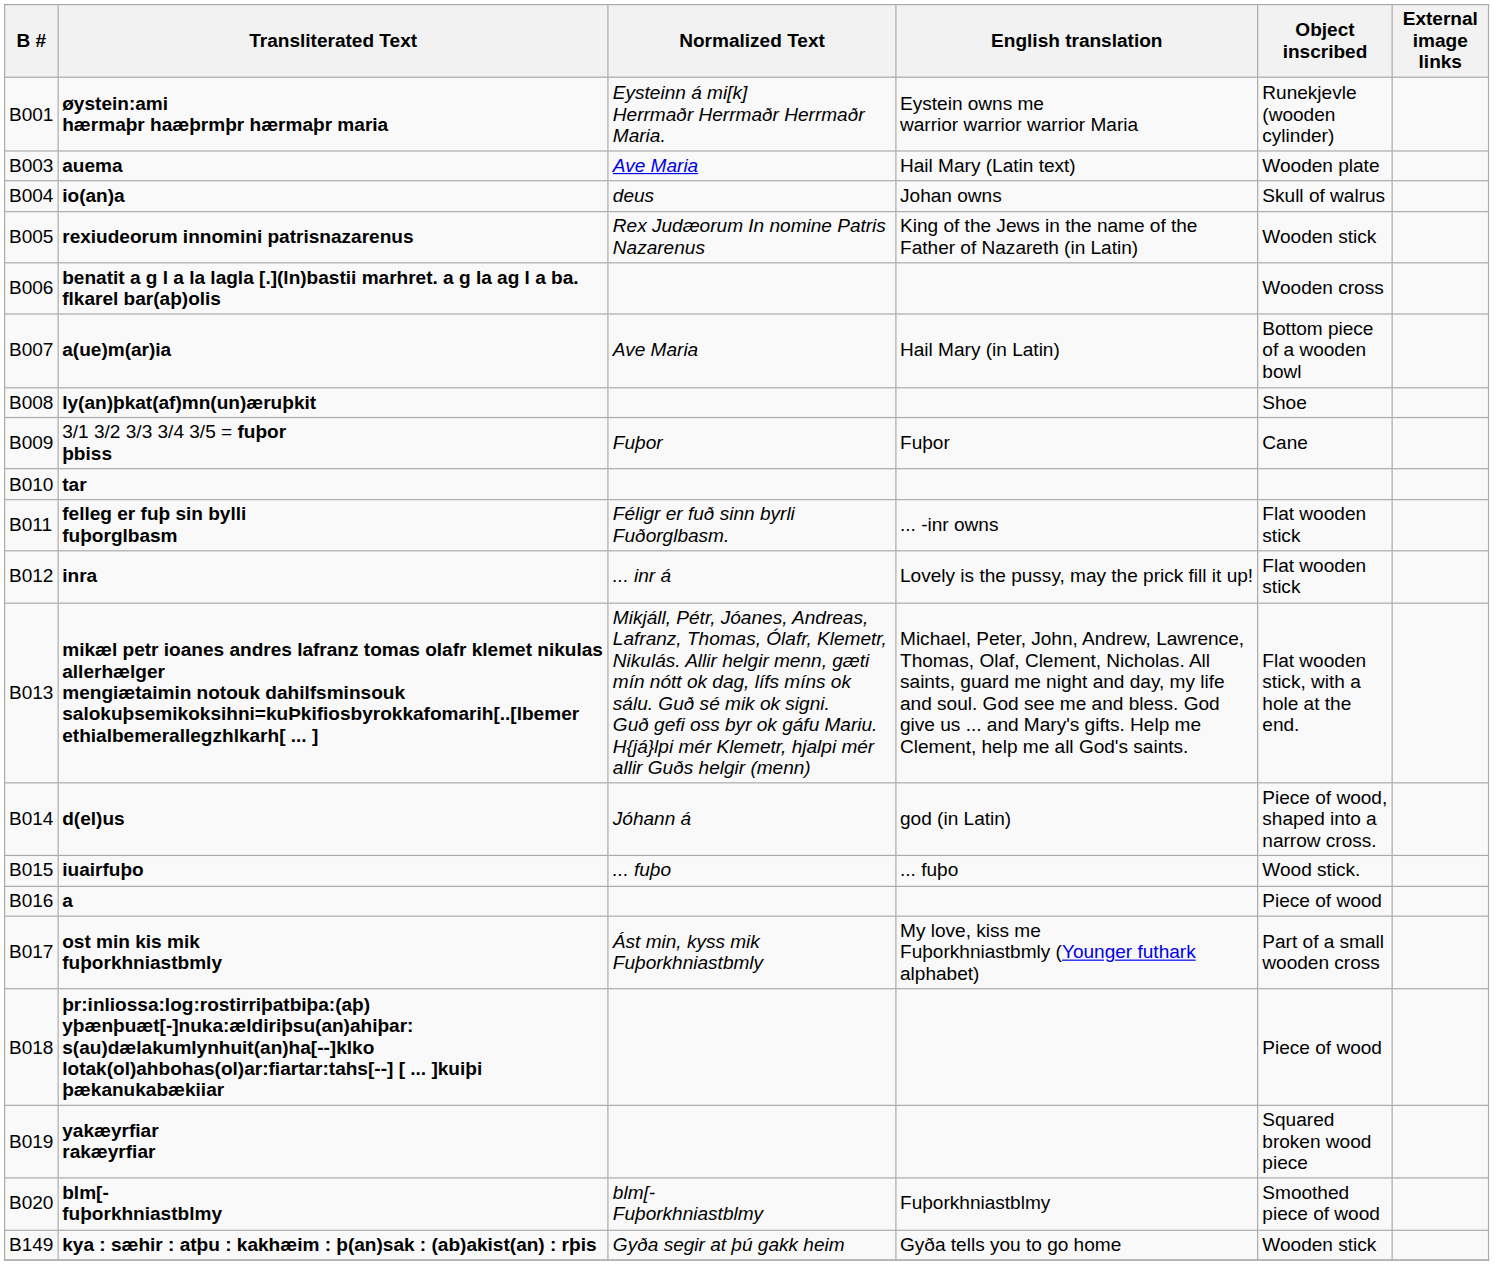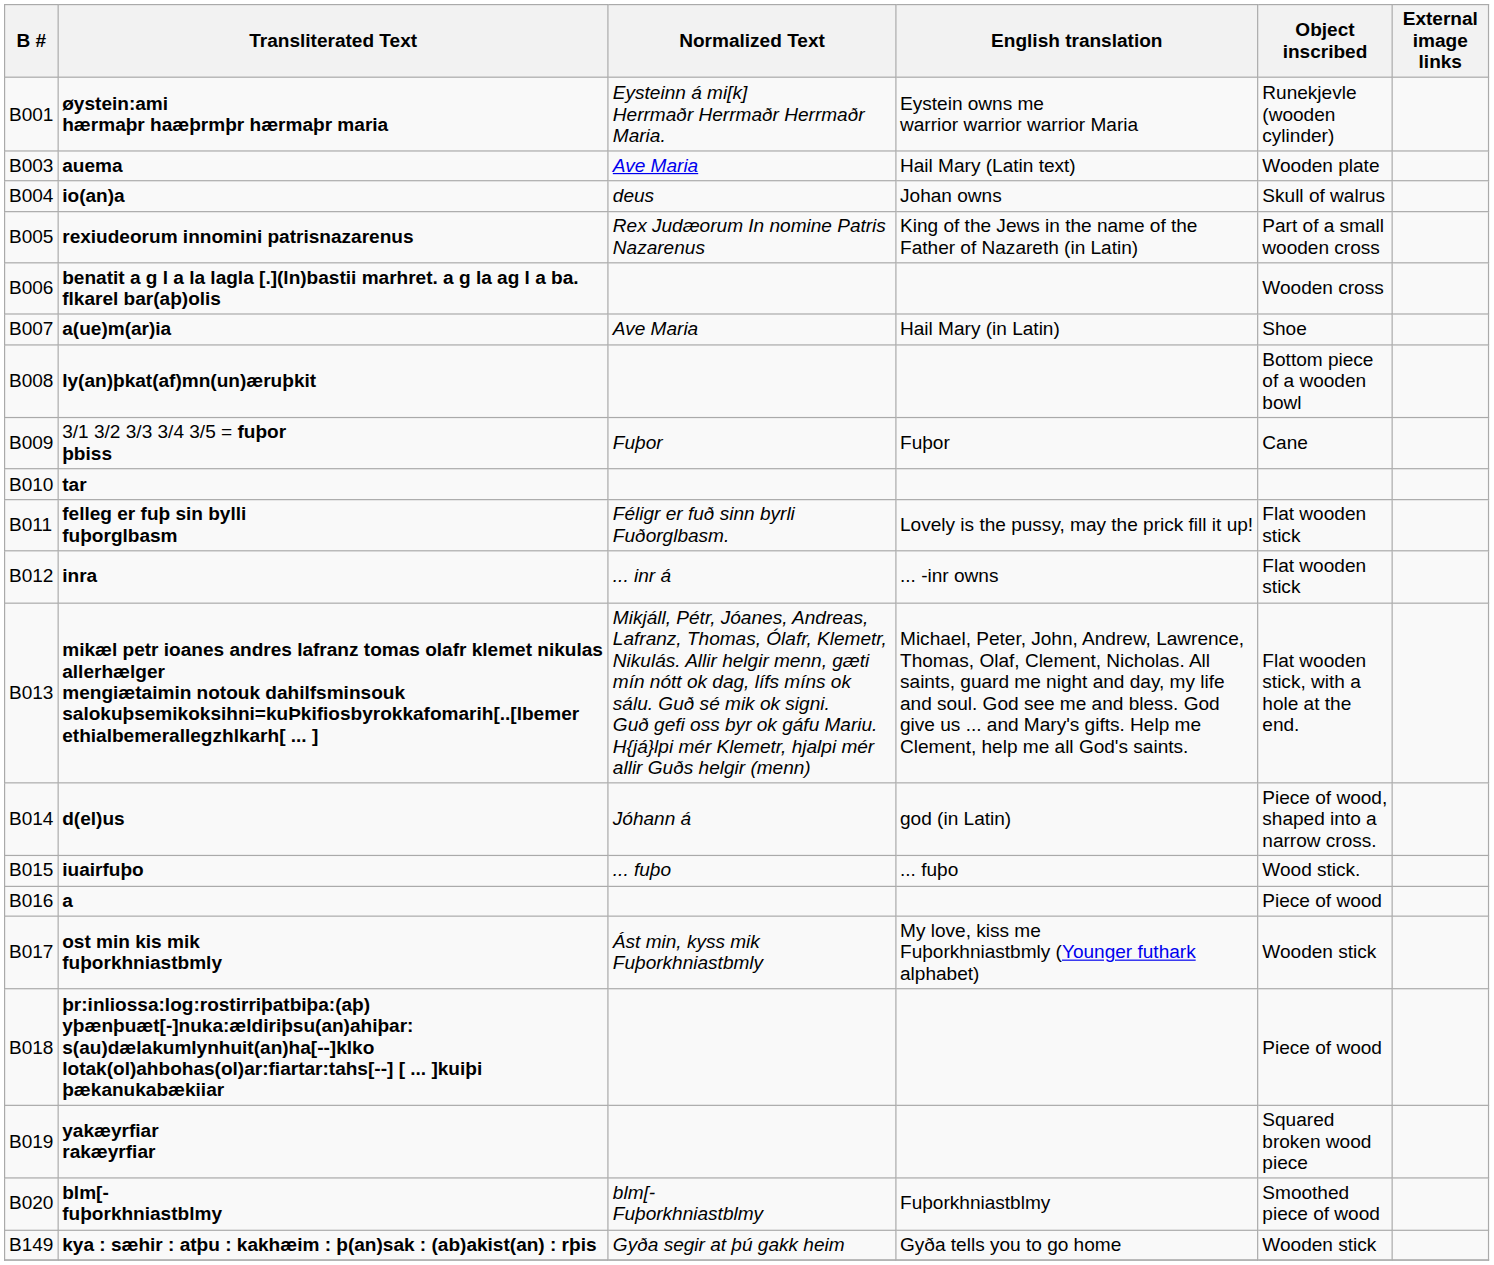(1319, 236) Wooden stick -> (1323, 236) Part of a small wooden cross
(1318, 350) Bottom piece of a wooden bowl -> (1285, 329) Shoe
(1285, 402) Shoe -> (1318, 380) Bottom piece of a wooden bowl
(949, 525) ... -inr owns -> (1077, 525) Lovely is the pussy, may the prick fill it up!
(1077, 576) Lovely is the pussy, may the prick fill it up! -> (949, 576) ... -inr owns
(1323, 952) Part of a small wooden cross -> (1319, 952) Wooden stick
